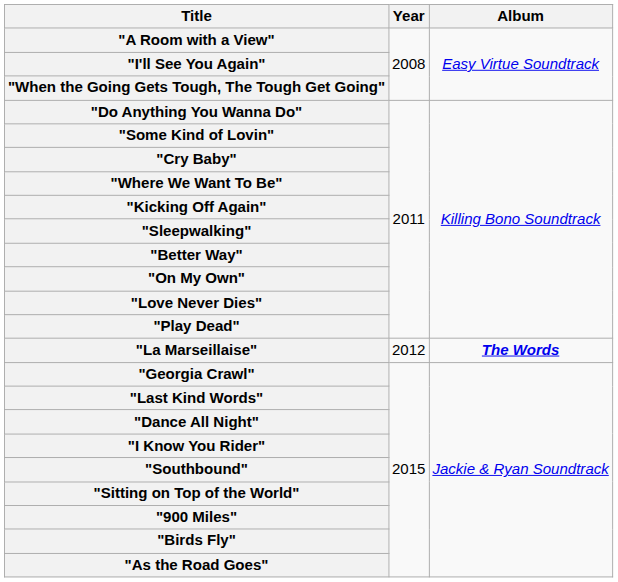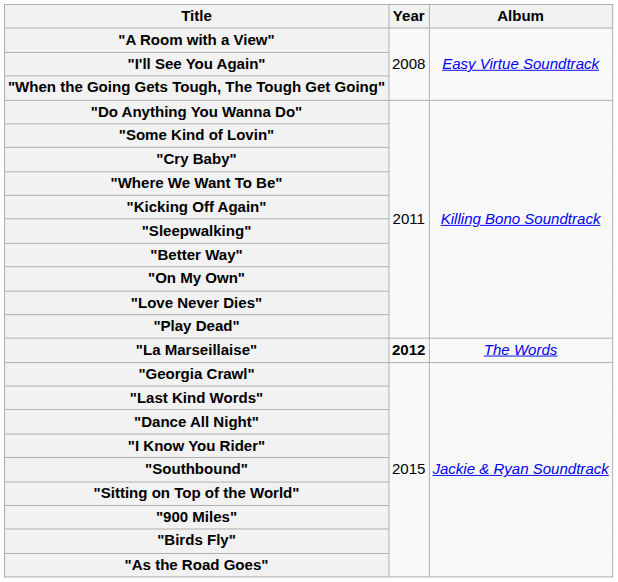(409, 350) normal -> (409, 350) bold
(521, 350) bold -> (521, 350) normal
